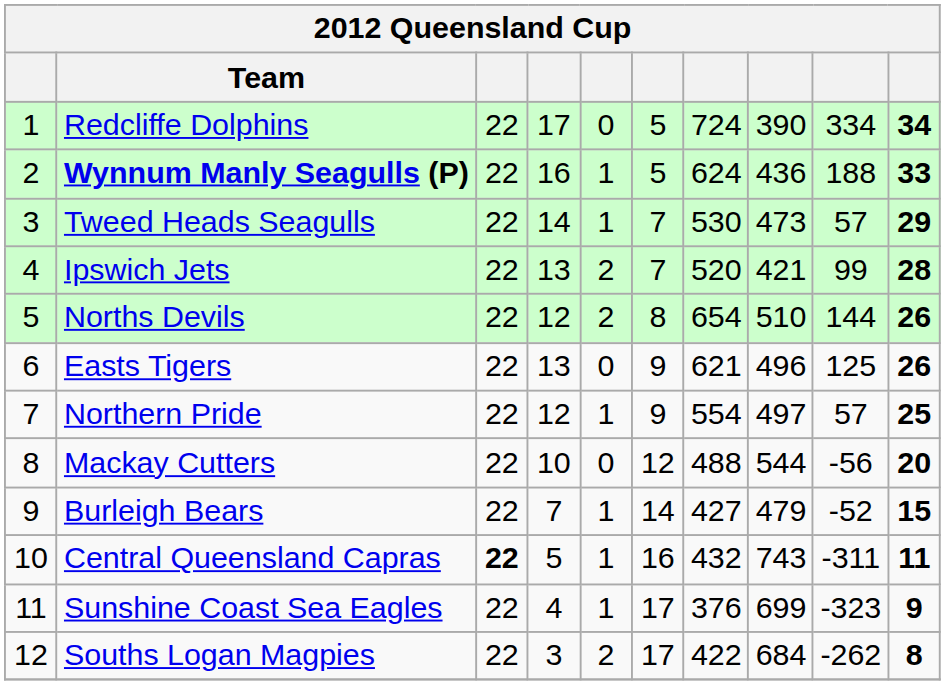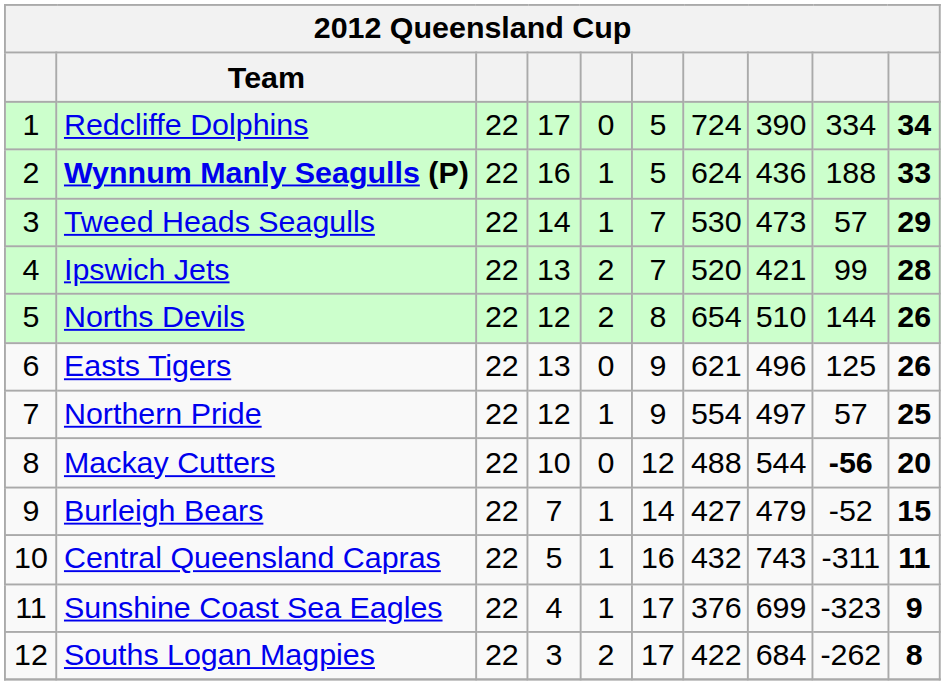(851, 462) normal -> (851, 462) bold
(502, 558) bold -> (502, 558) normal
